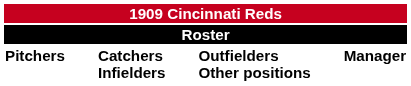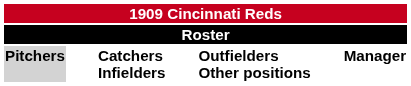(35, 56) no background -> (35, 56) lightgrey background
